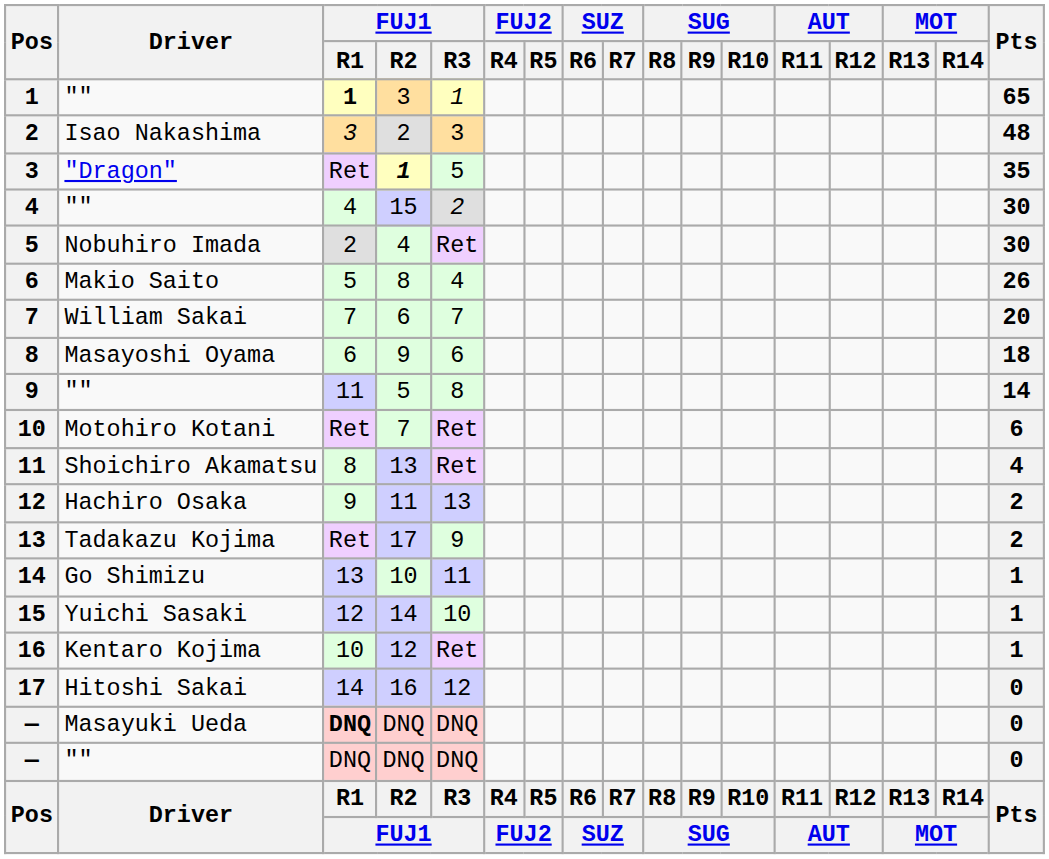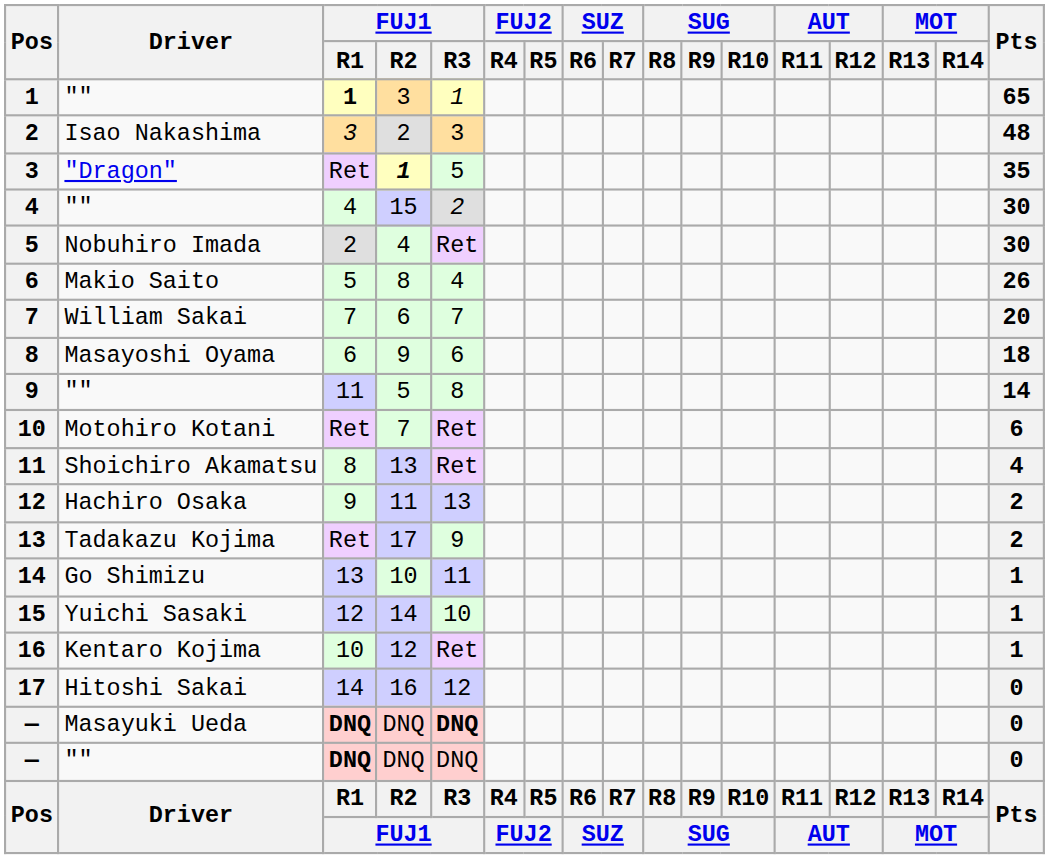(457, 725) normal -> (457, 725) bold
(350, 762) normal -> (350, 762) bold
